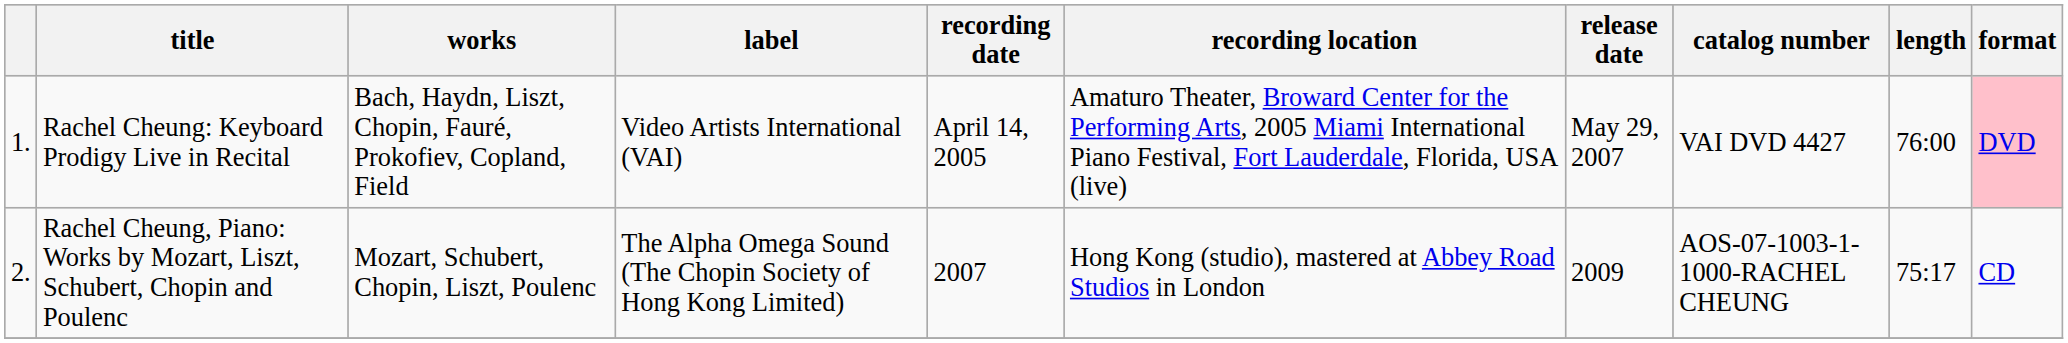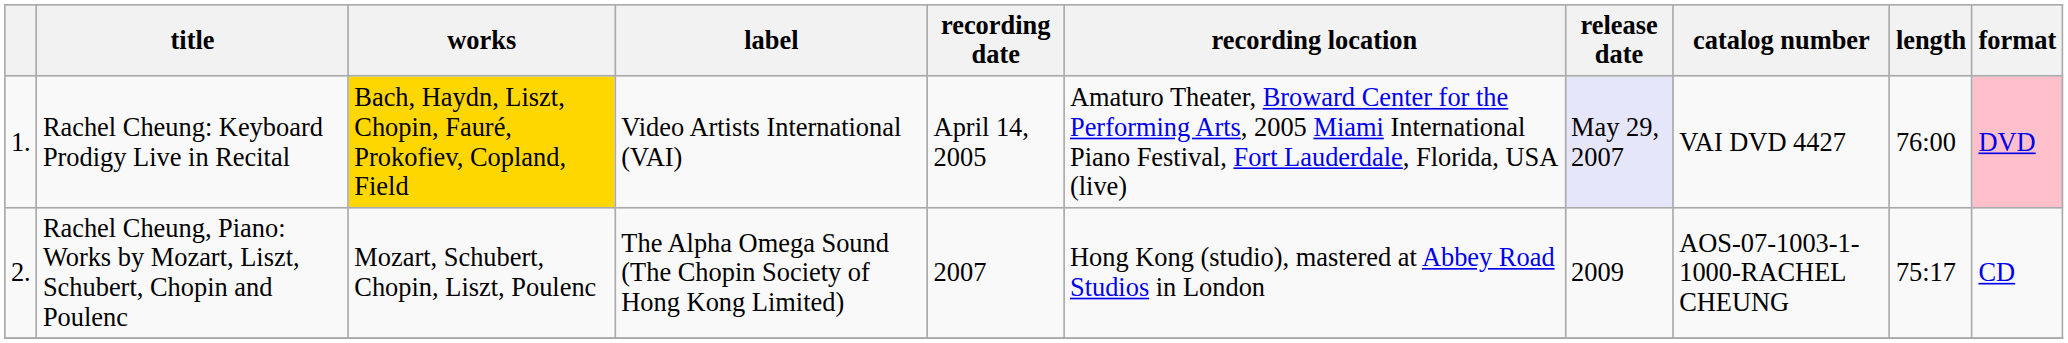(460, 141) no background -> (460, 141) gold background
(1615, 141) no background -> (1615, 141) lavender background
